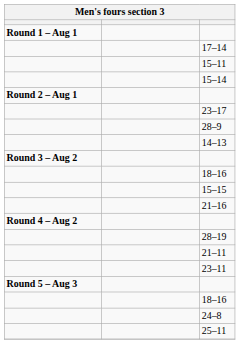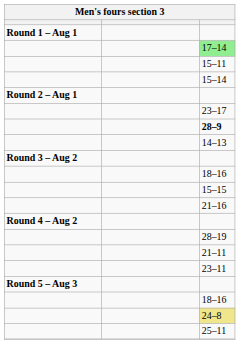(214, 48) no background -> (214, 48) lightgreen background
(212, 127) normal -> (212, 127) bold
(212, 315) no background -> (212, 315) khaki background
